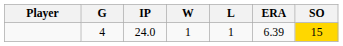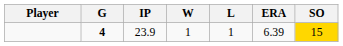(102, 32) normal -> (102, 32) bold
(145, 32) 24.0 -> (145, 32) 23.9
